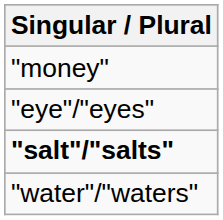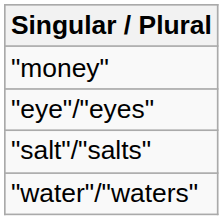(92, 151) bold -> (81, 151) normal
